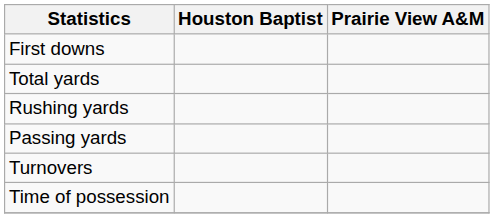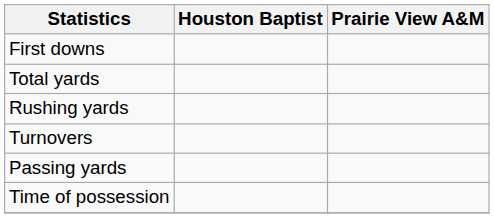rows swapped: (68, 138) <-> (51, 167)
